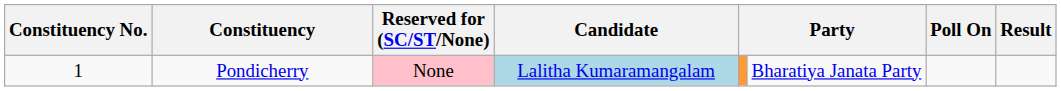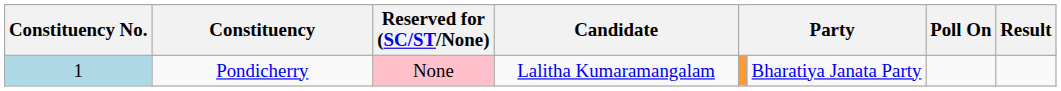(78, 70) no background -> (78, 70) lightblue background
(616, 70) lightblue background -> (616, 70) no background
